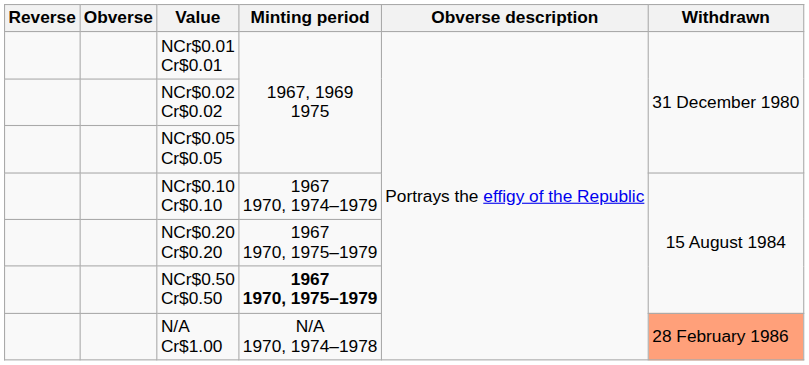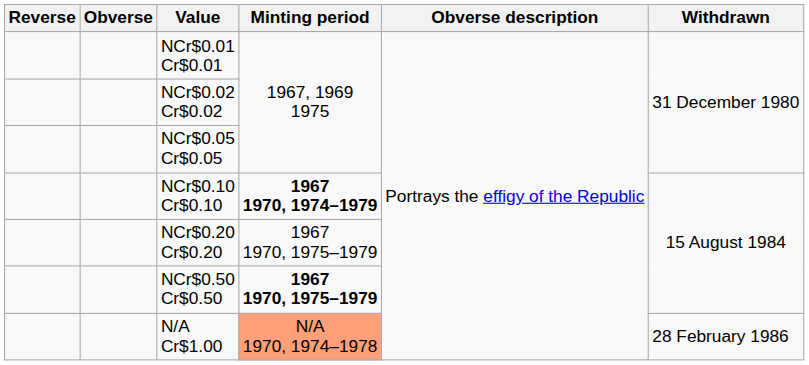(310, 195) normal -> (310, 195) bold
(310, 336) no background -> (310, 336) lightsalmon background
(721, 336) lightsalmon background -> (721, 336) no background
